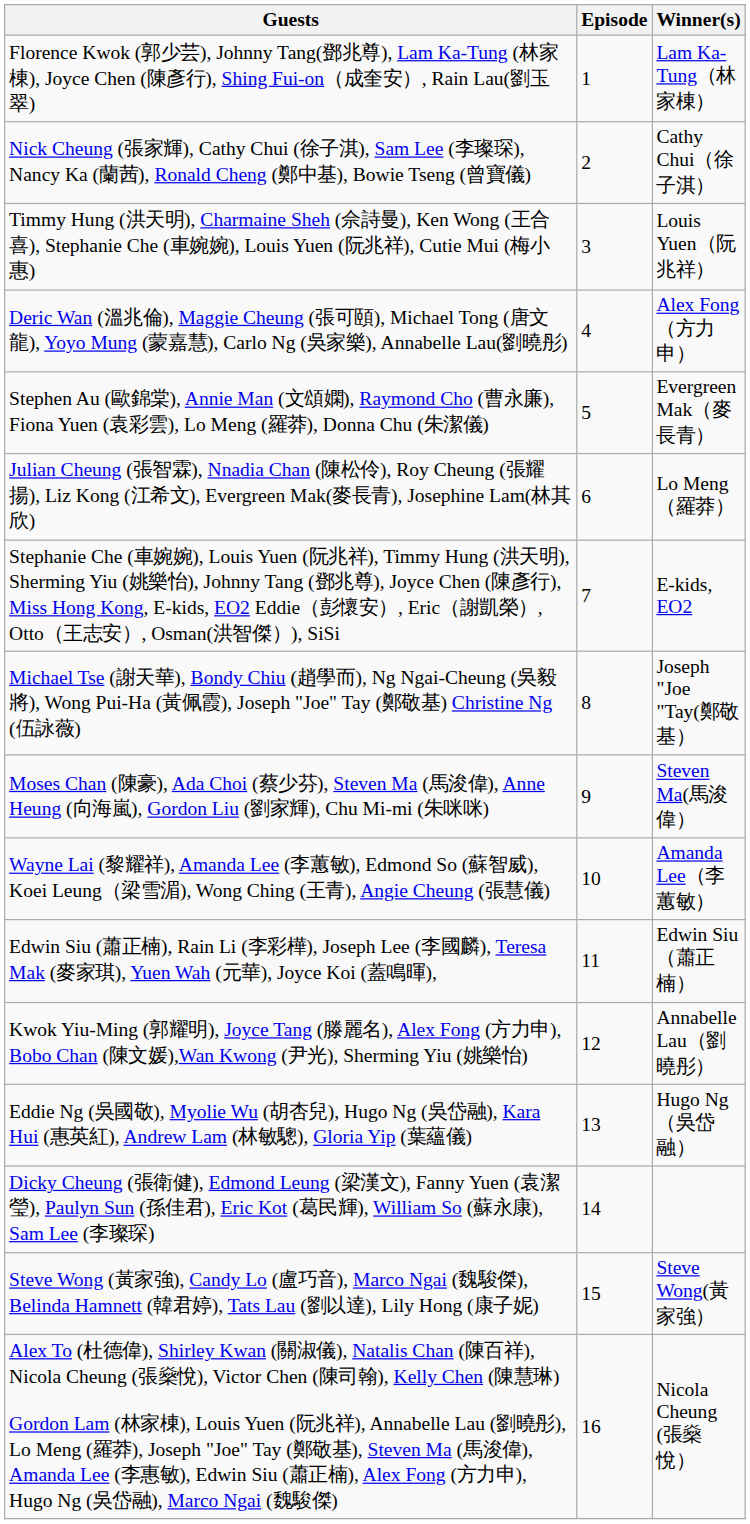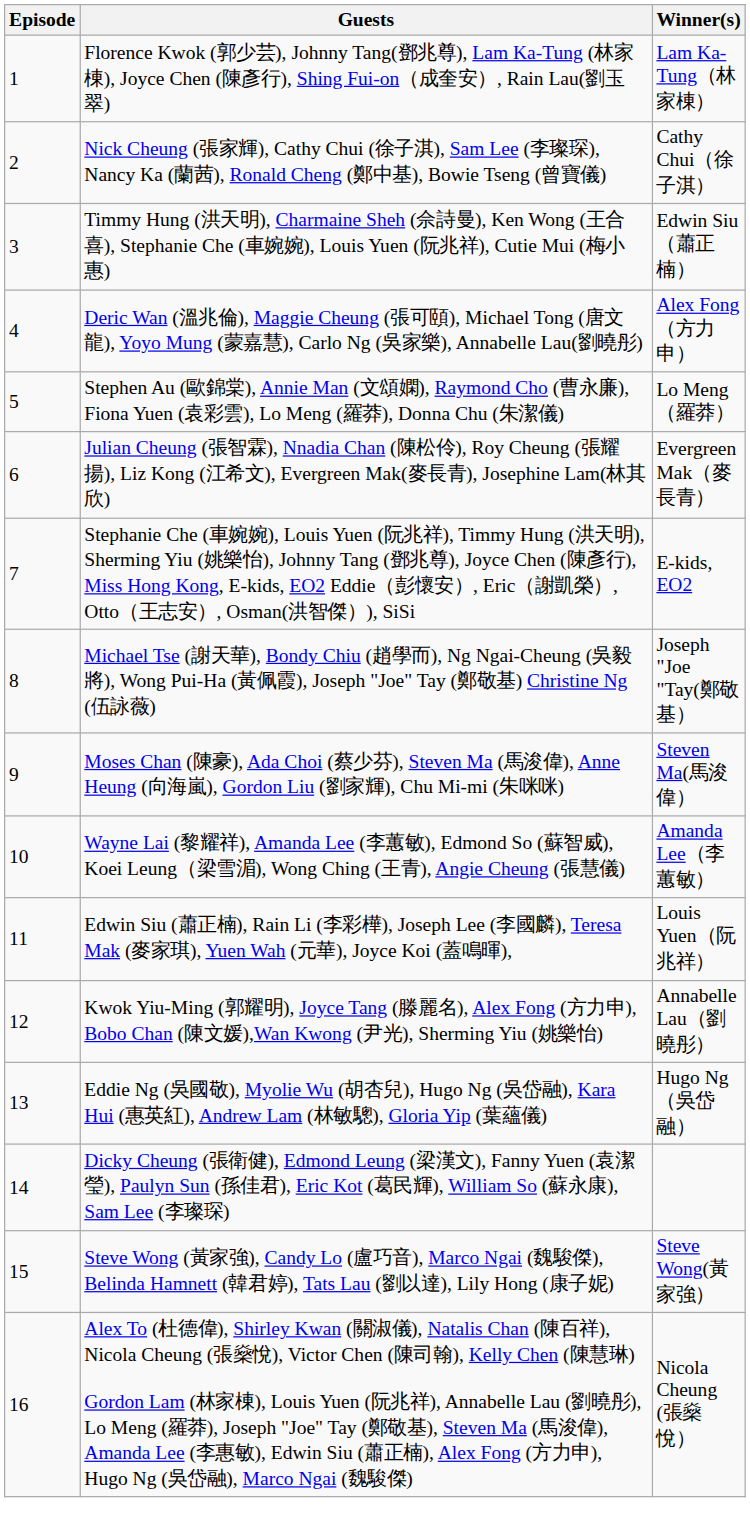columns swapped: (614, 19) <-> (291, 19)
(696, 245) Louis Yuen（阮兆祥） -> (697, 245) Edwin Siu（蕭正楠）
(696, 411) Evergreen Mak（麥長青） -> (695, 400) Lo Meng（羅莽）
(695, 495) Lo Meng（羅莽） -> (696, 473) Evergreen Mak（麥長青）
(697, 959) Edwin Siu（蕭正楠） -> (696, 937) Louis Yuen（阮兆祥）
